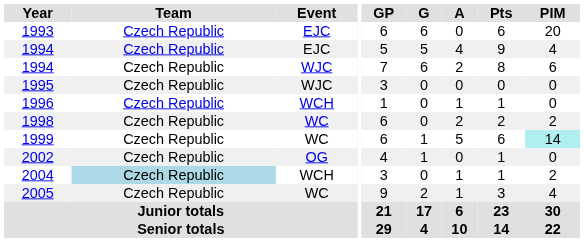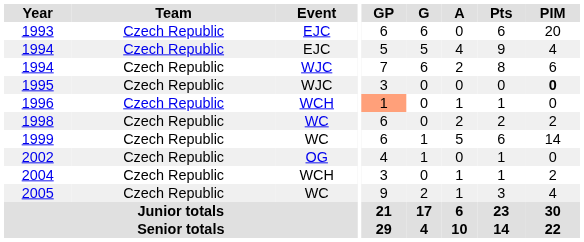(553, 85) normal -> (553, 85) bold
(384, 103) no background -> (384, 103) lightsalmon background
(553, 139) paleturquoise background -> (553, 139) no background
(174, 175) lightblue background -> (174, 175) no background
